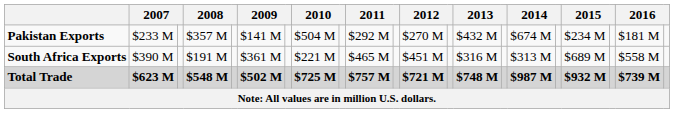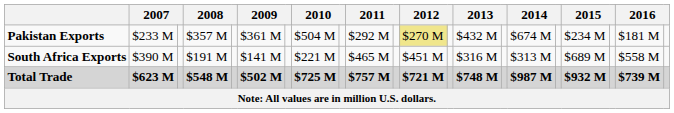(261, 35) $141 M -> (261, 35) $361 M
(423, 35) no background -> (423, 35) khaki background
(261, 56) $361 M -> (261, 56) $141 M
